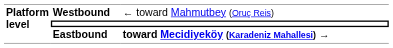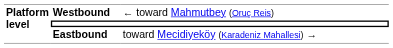(226, 35) bold -> (220, 35) normal
